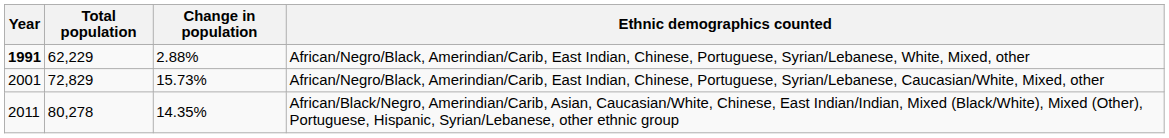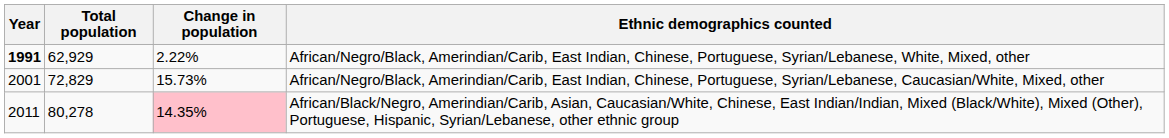(71, 56) 62,229 -> (71, 56) 62,929
(177, 56) 2.88% -> (177, 56) 2.22%
(181, 112) no background -> (181, 112) pink background
